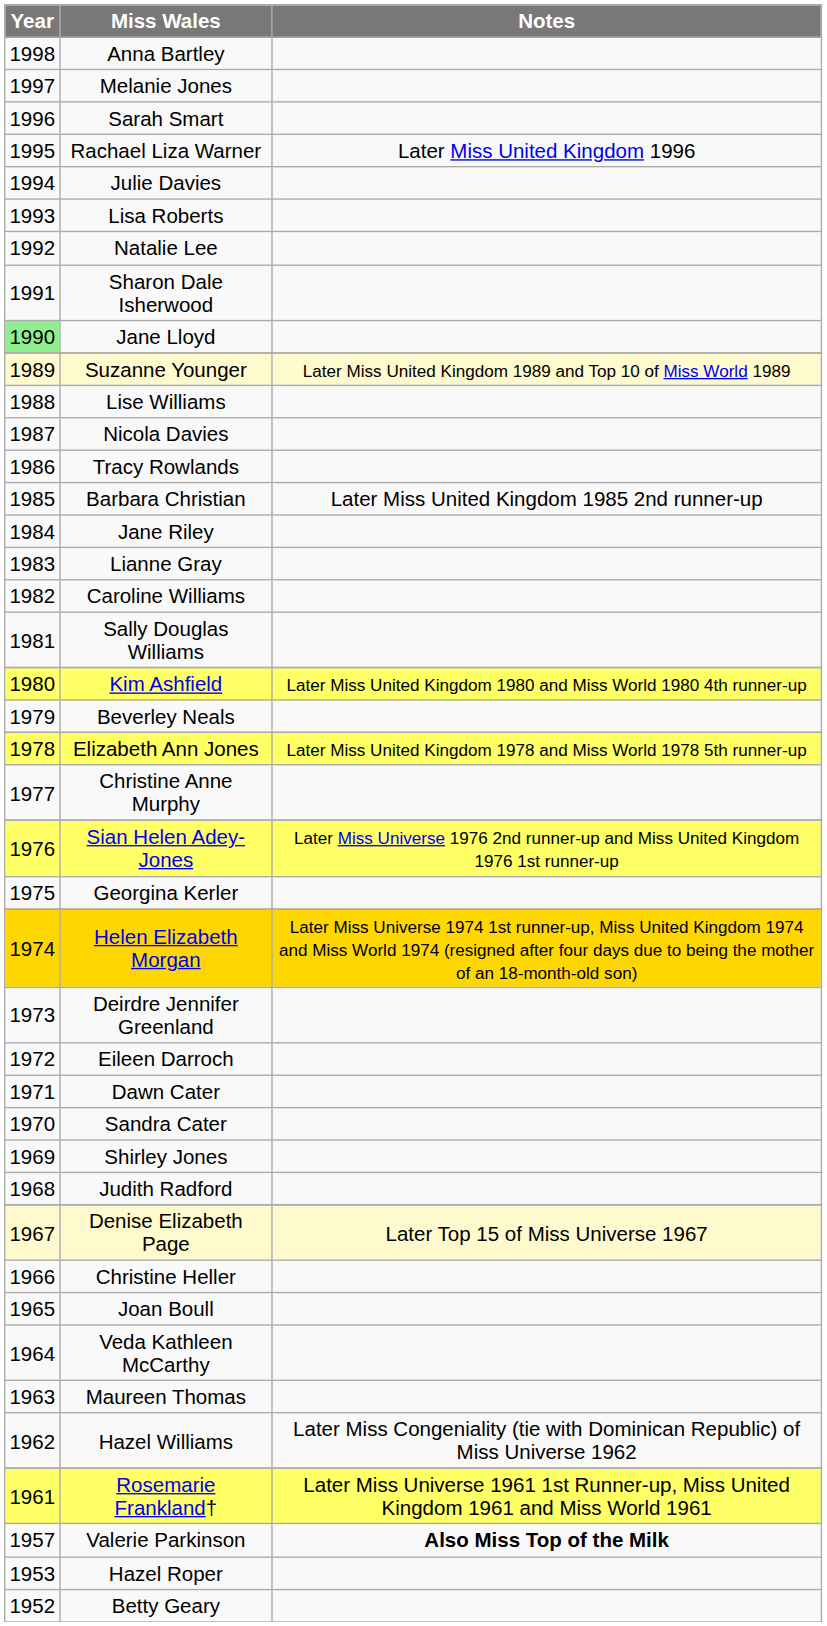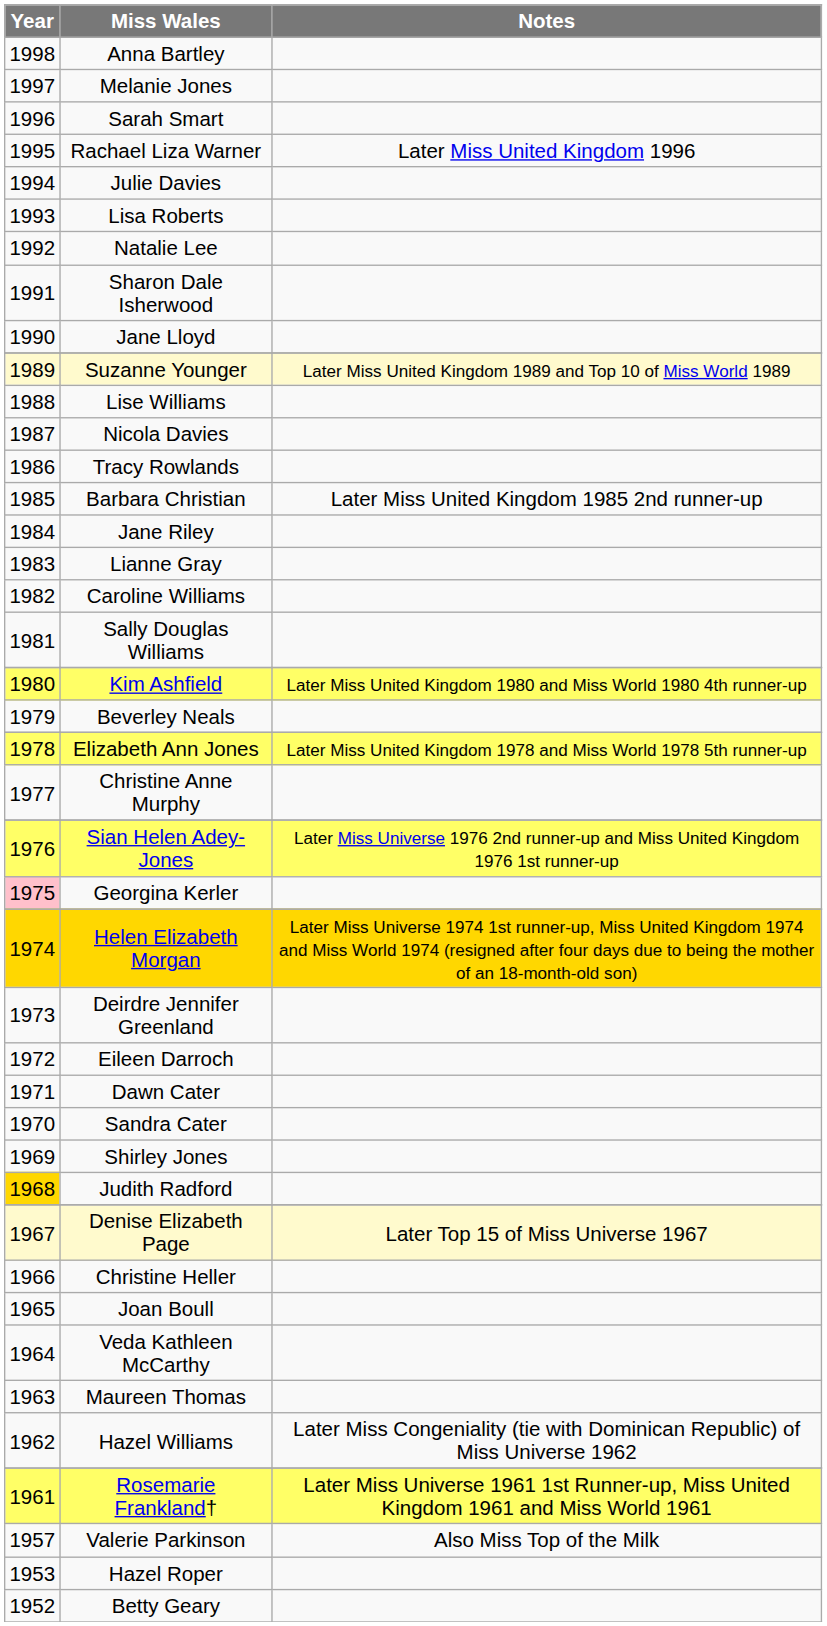(32, 336) lightgreen background -> (32, 336) no background
(32, 893) no background -> (32, 893) pink background
(32, 1189) no background -> (32, 1189) gold background
(547, 1540) bold -> (547, 1540) normal
